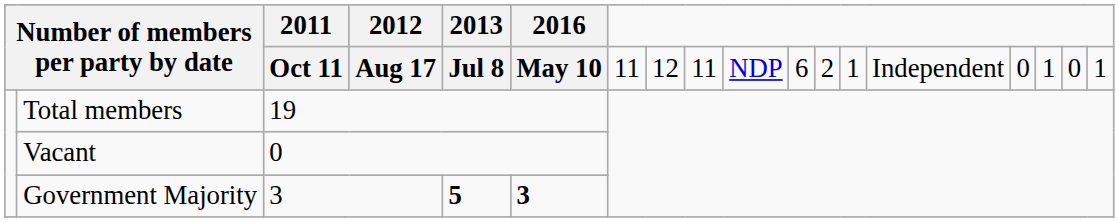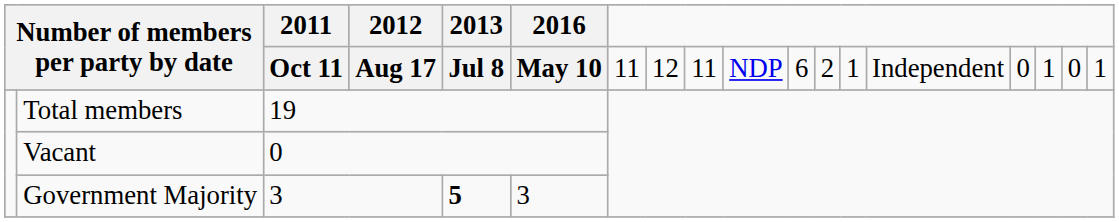(523, 195) bold -> (523, 195) normal
